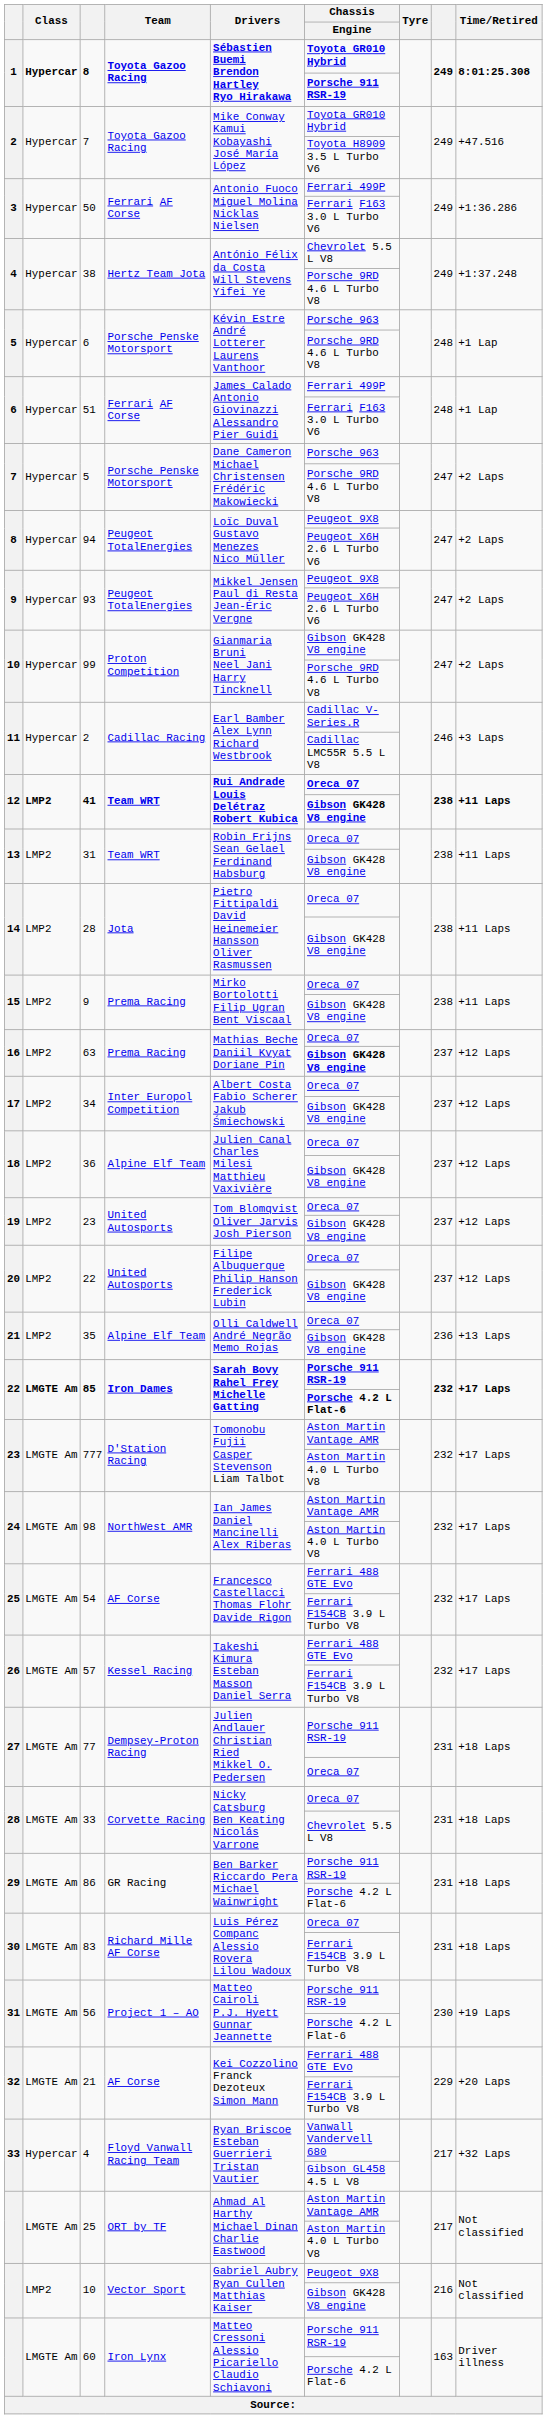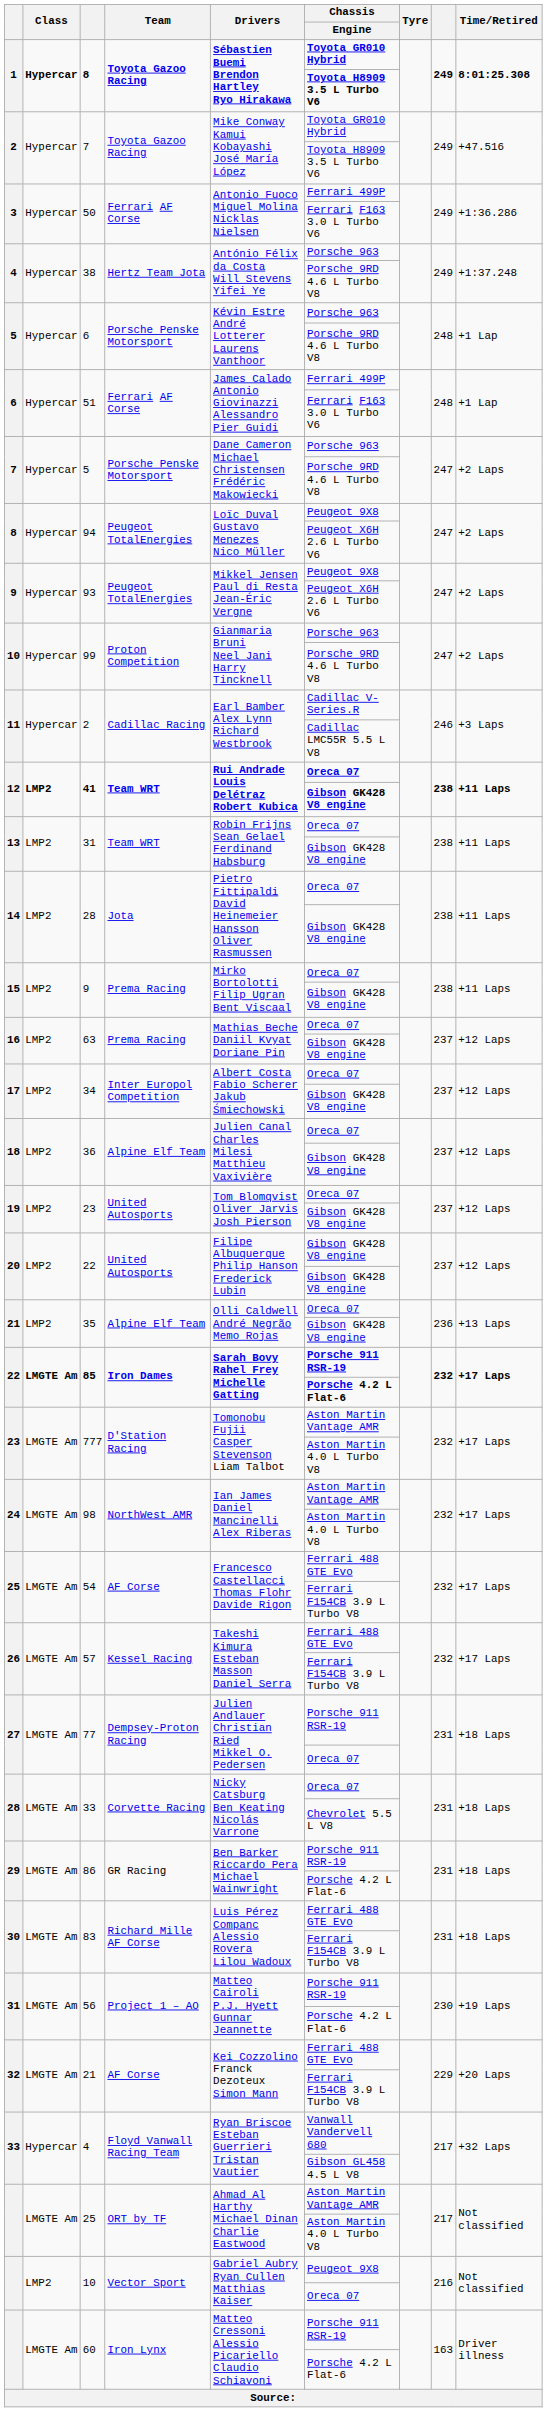(343, 90) Porsche 911 RSR-19 -> (346, 91) Toyota H8909 3.5 L Turbo V6
(349, 253) Chevrolet 5.5 L V8 -> (343, 252) Porsche 963
(346, 645) Gibson GK428 V8 engine -> (343, 633) Porsche 963
(346, 1062) bold -> (346, 1050) normal
(333, 1258) Oreca 07 -> (346, 1250) Gibson GK428 V8 engine
(333, 1923) Oreca 07 -> (343, 1916) Ferrari 488 GTE Evo
(346, 2301) Gibson GK428 V8 engine -> (333, 2297) Oreca 07
